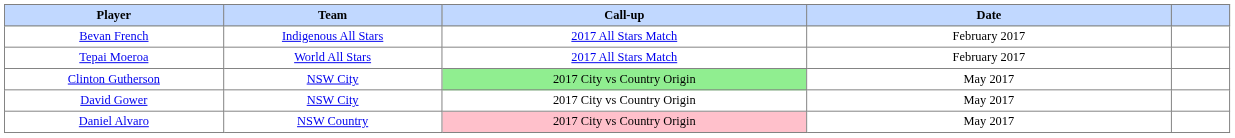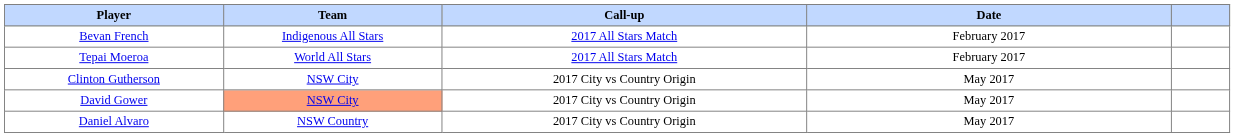(624, 79) lightgreen background -> (624, 79) no background
(333, 100) no background -> (333, 100) lightsalmon background
(624, 121) pink background -> (624, 121) no background
